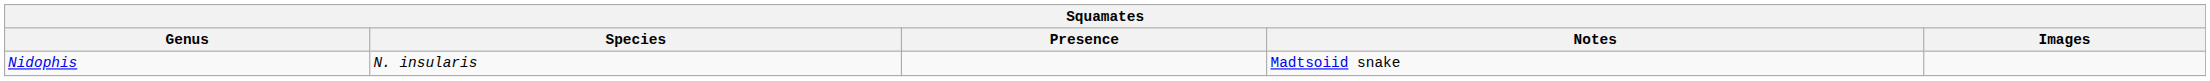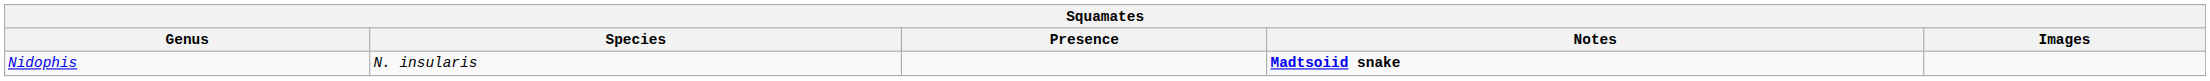(1335, 63) normal -> (1335, 63) bold
